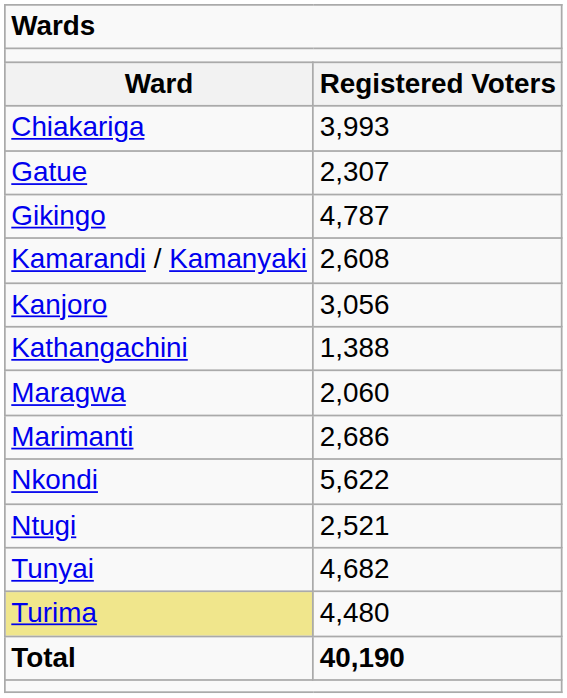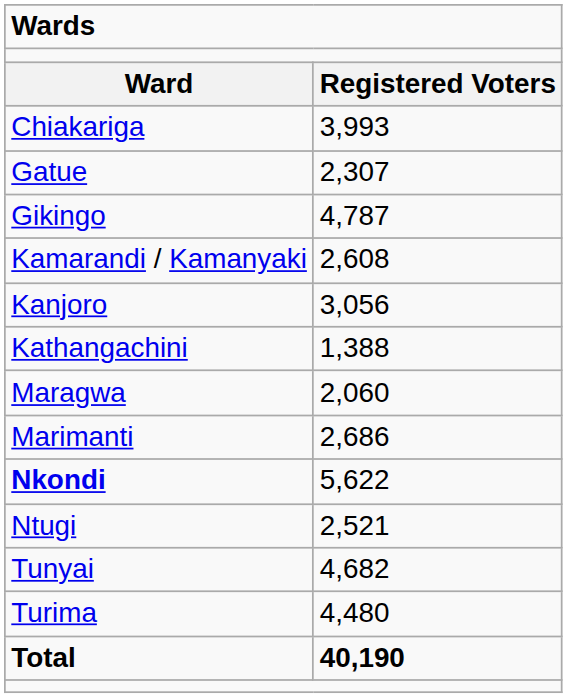(55, 480) normal -> (58, 480) bold
(54, 613) khaki background -> (54, 613) no background
